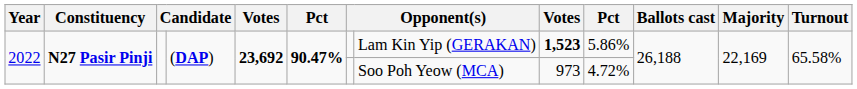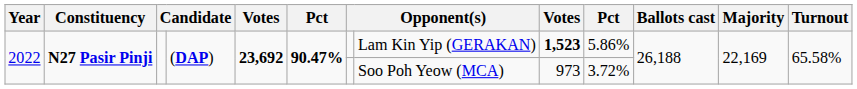(609, 70) 4.72% -> (609, 70) 3.72%
